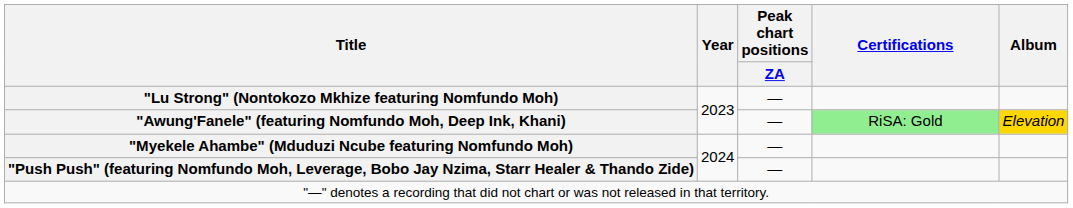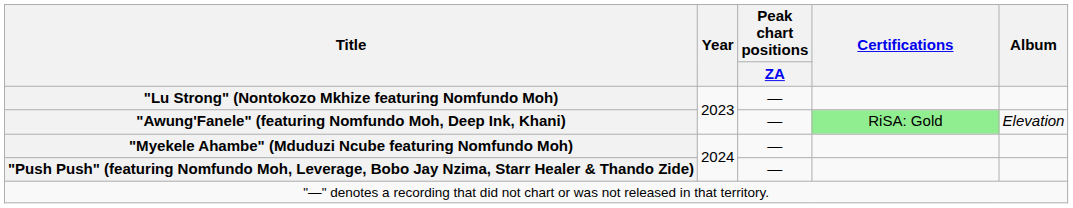(1034, 121) gold background -> (1034, 121) no background
